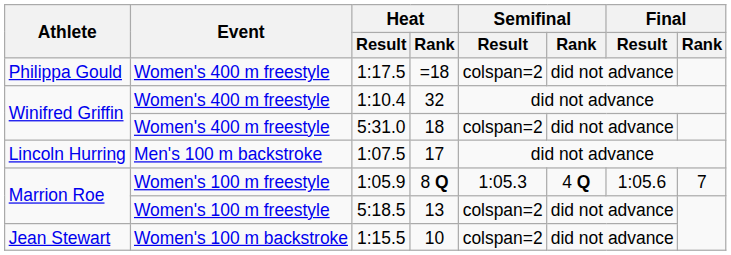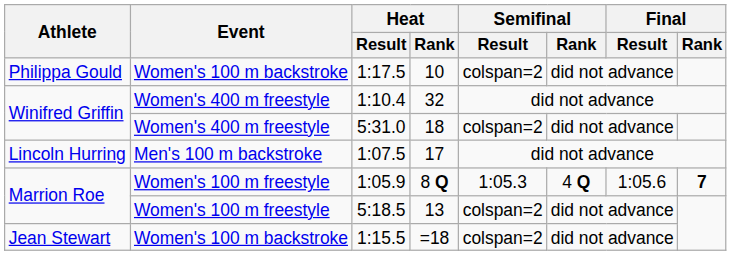(232, 72) Women's 400 m freestyle -> (241, 72) Women's 100 m backstroke
(435, 72) =18 -> (435, 72) 10
(702, 182) normal -> (702, 182) bold
(435, 237) 10 -> (435, 237) =18
